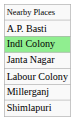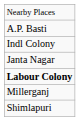(31, 44) lightgreen background -> (31, 44) no background
(37, 76) normal -> (39, 76) bold
